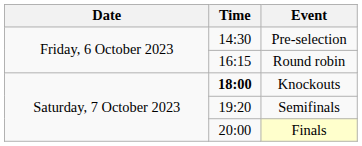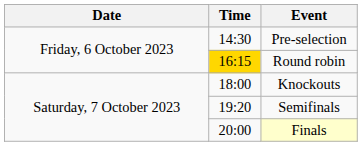(235, 61) no background -> (235, 61) gold background
(235, 84) bold -> (235, 84) normal
